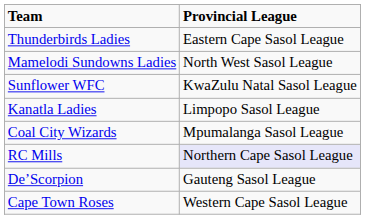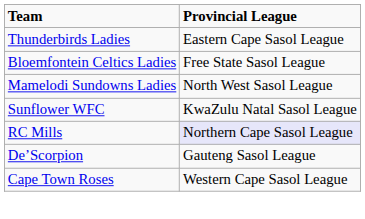+ row: (92, 62)
- row: (52, 109)
- row: (62, 132)
